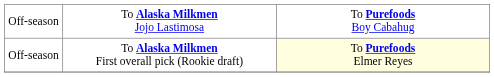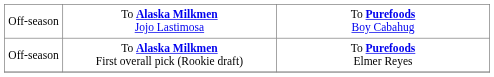(383, 55) lightyellow background -> (383, 55) no background
